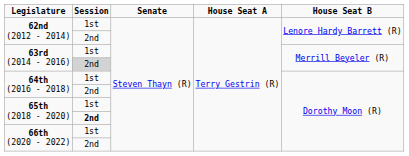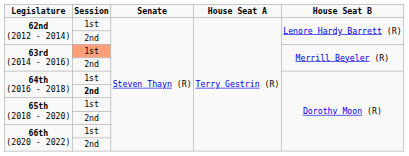(92, 51) no background -> (92, 51) lightsalmon background
(92, 64) lightgrey background -> (92, 64) no background
(92, 91) normal -> (92, 91) bold
(92, 118) bold -> (92, 118) normal
